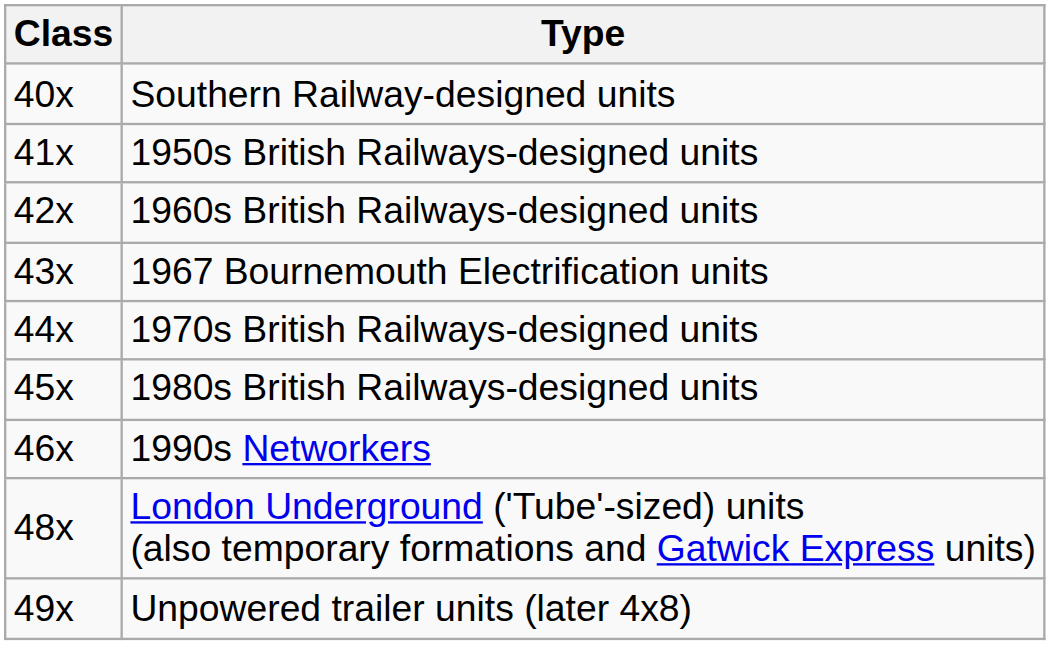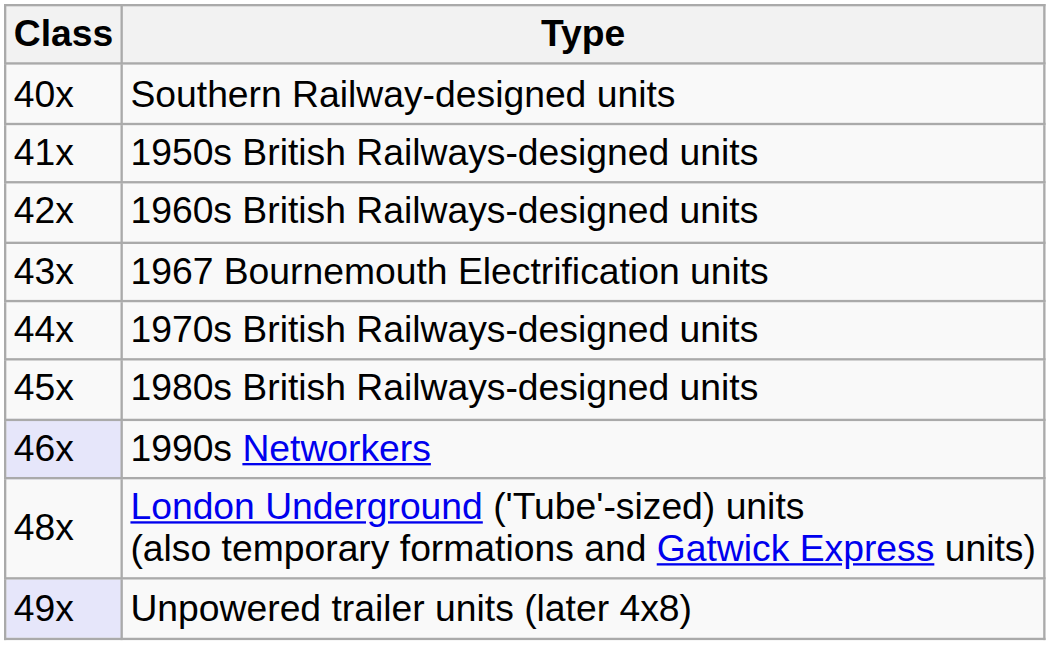(44, 447) no background -> (44, 447) lavender background
(44, 608) no background -> (44, 608) lavender background
